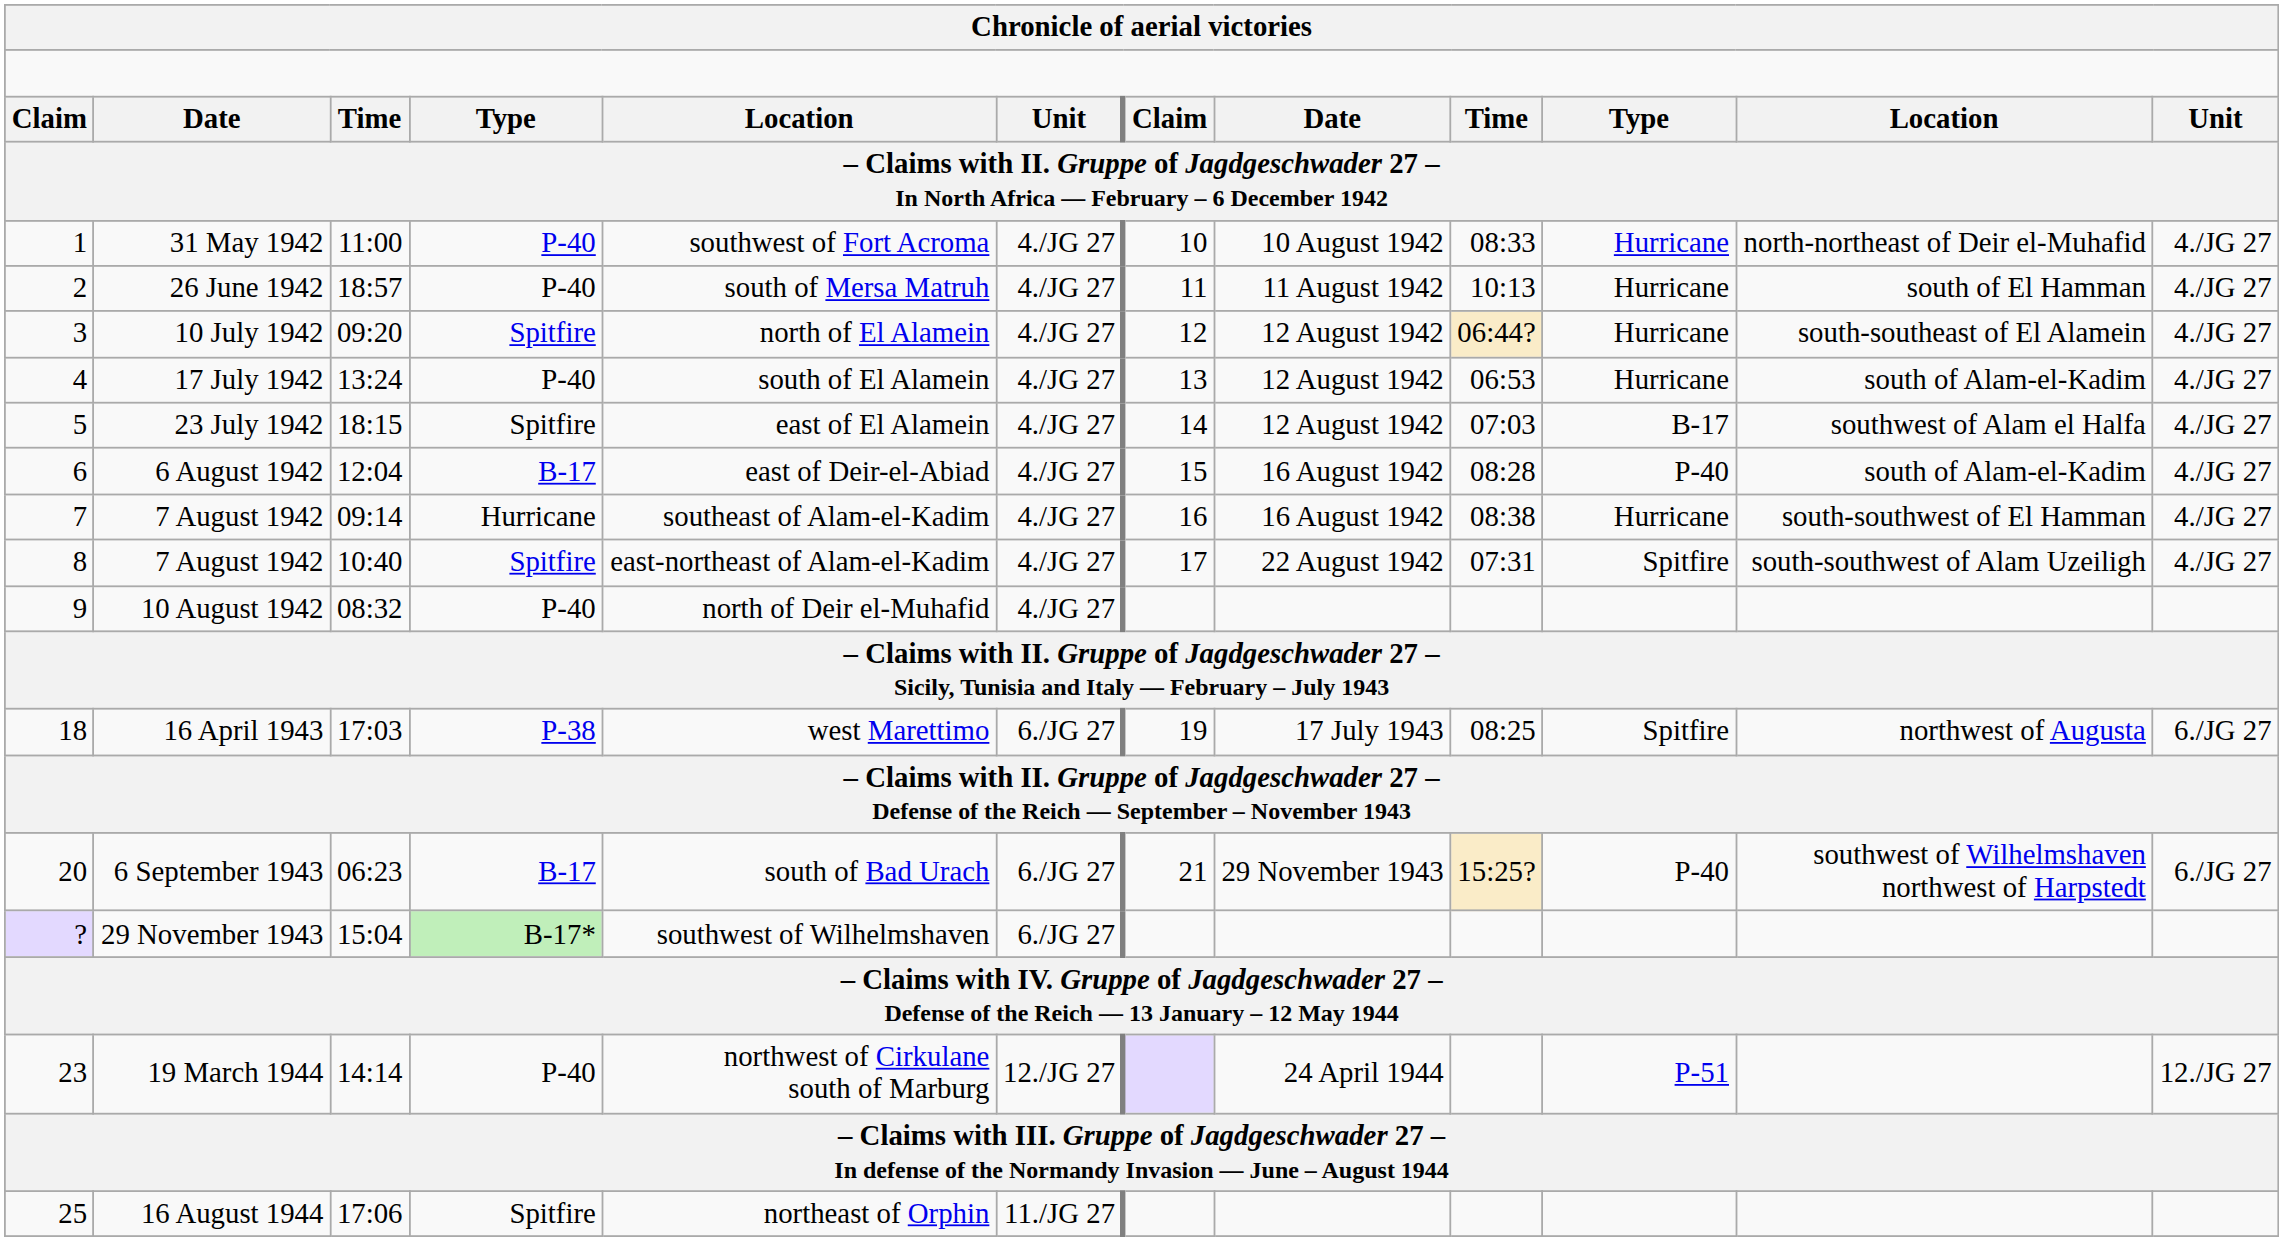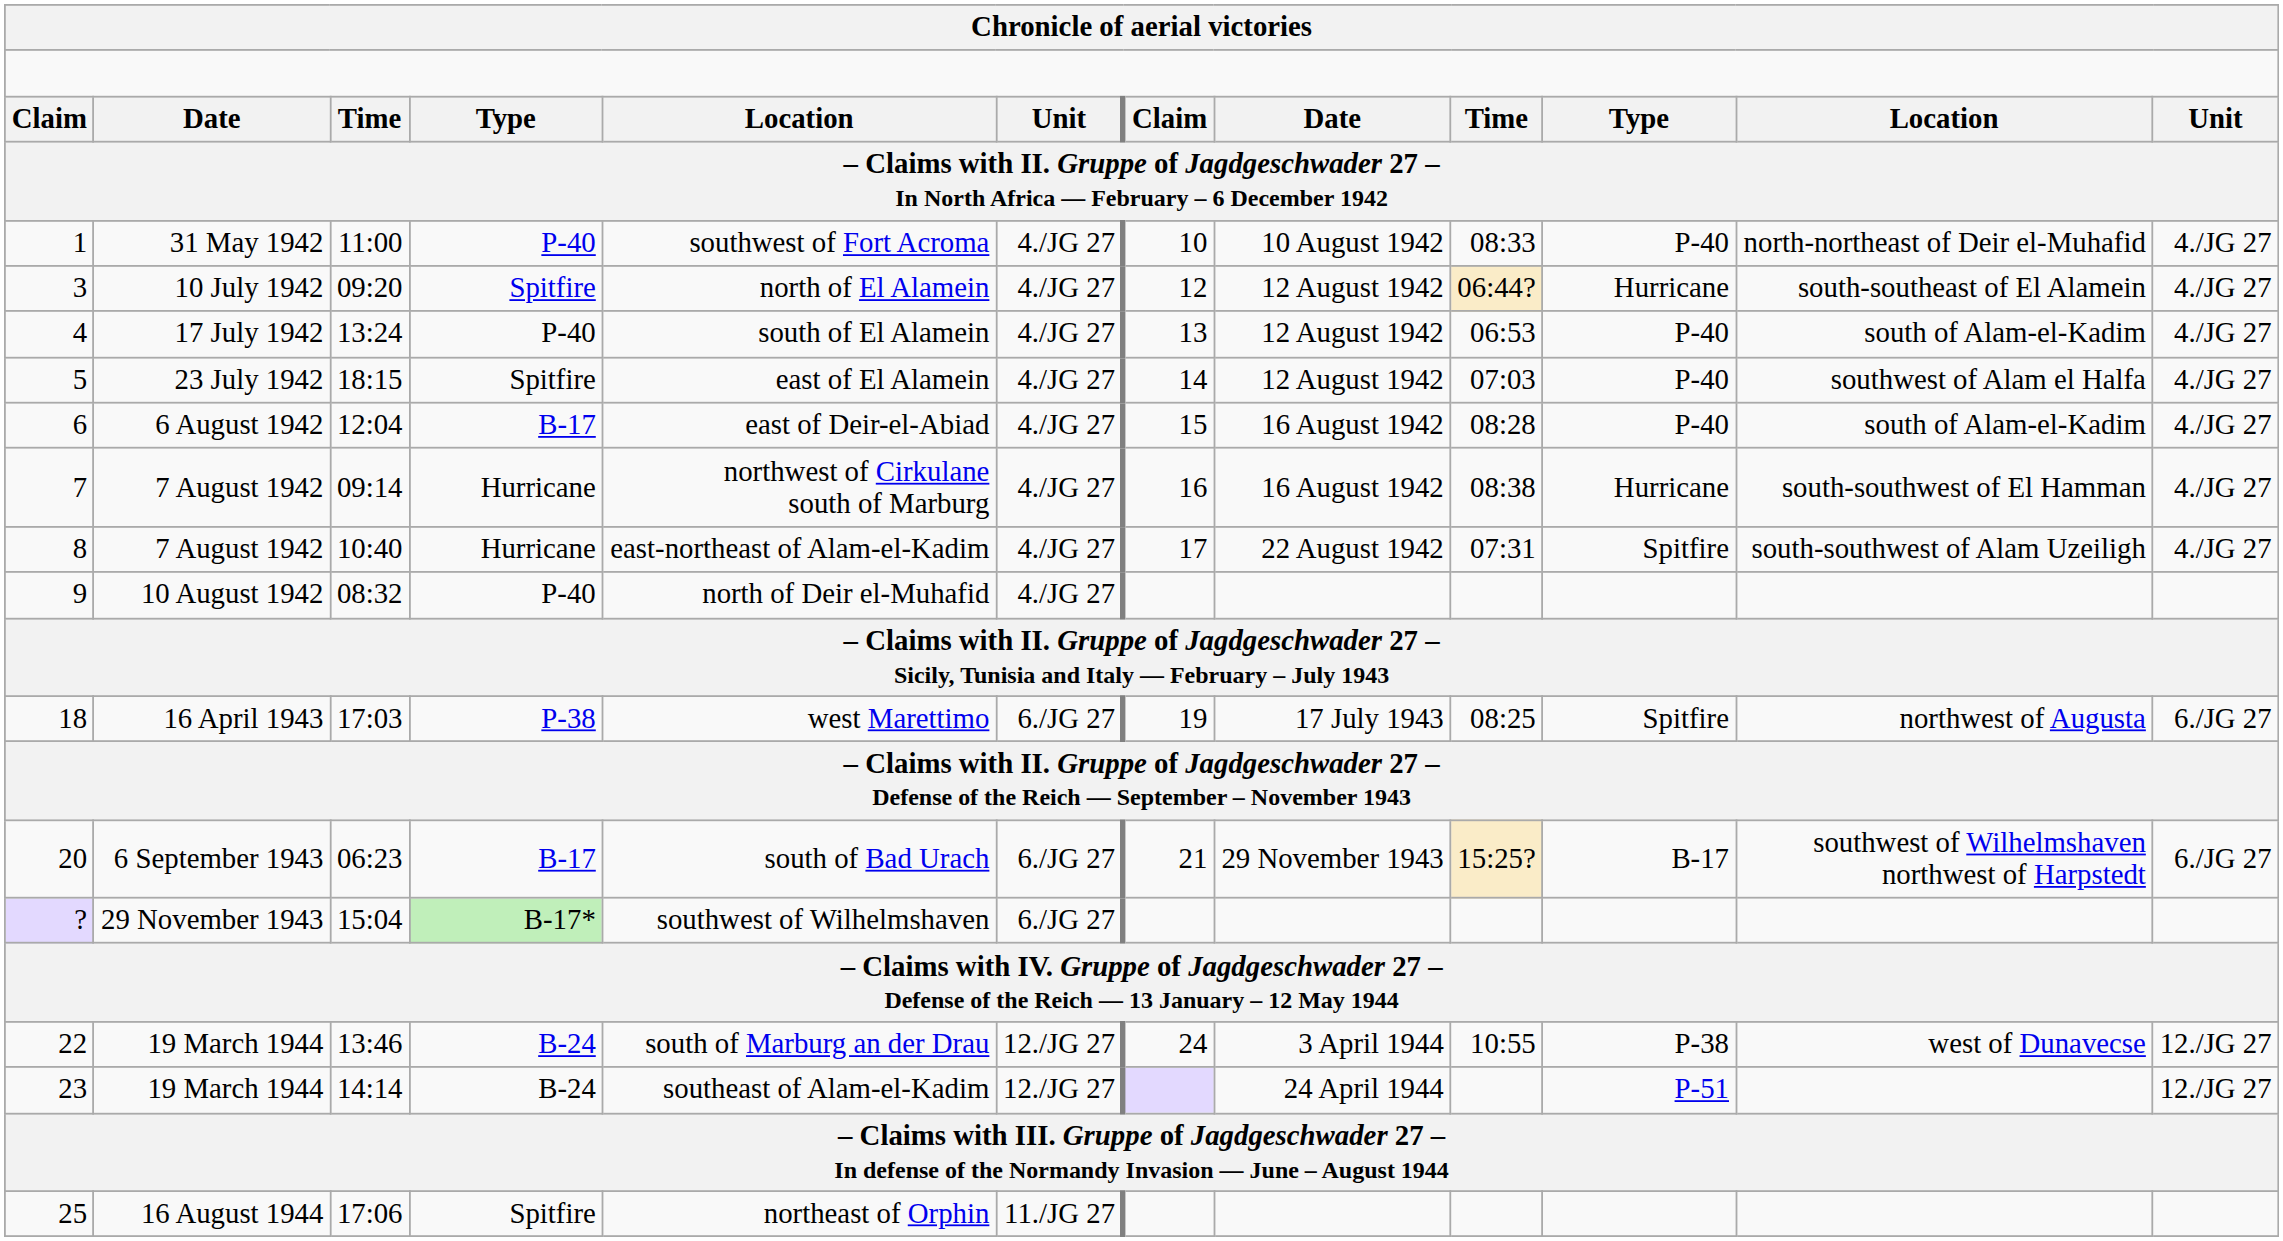(1671, 242) Hurricane -> (1702, 242) P-40
- row: (80, 288)
(1671, 379) Hurricane -> (1702, 333) P-40
(1700, 425) B-17 -> (1702, 379) P-40
(826, 516) southeast of Alam-el-Kadim -> (857, 487) northwest of Cirkulane south of Marburg
(553, 562) Spitfire -> (538, 548) Hurricane
(1702, 871) P-40 -> (1700, 858) B-17
+ row: (73, 1043)
(569, 1073) P-40 -> (567, 1089) B-24
(857, 1073) northwest of Cirkulane south of Marburg -> (826, 1089) southeast of Alam-el-Kadim
